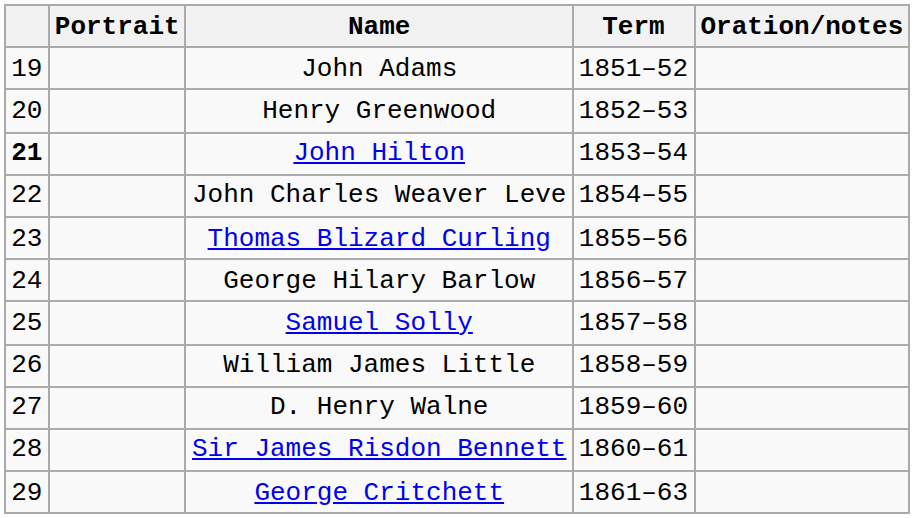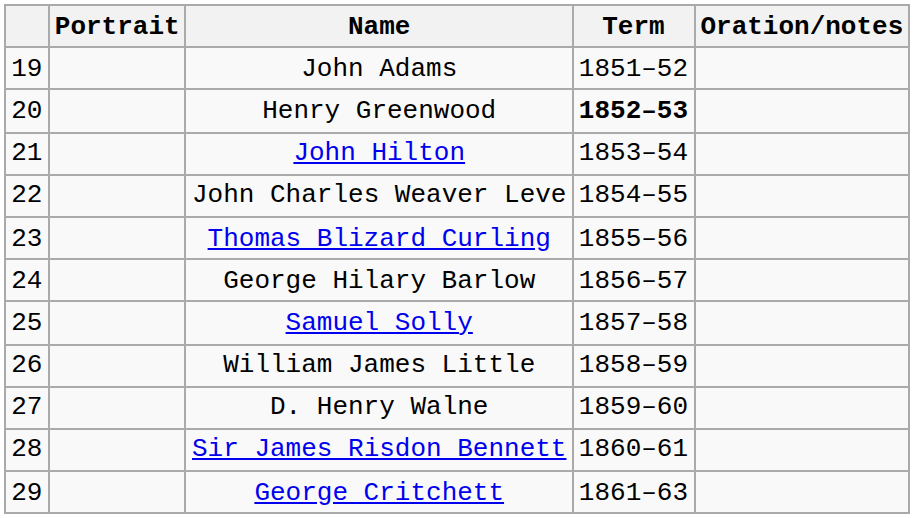(633, 111) normal -> (633, 111) bold
(27, 153) bold -> (27, 153) normal
